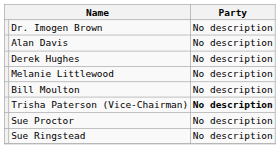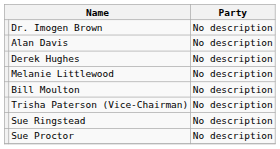(233, 105) bold -> (233, 105) normal
rows swapped: (43, 120) <-> (48, 136)
